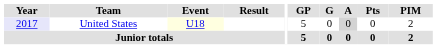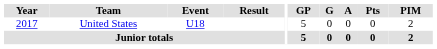(27, 24) lavender background -> (27, 24) no background
(195, 24) lightyellow background -> (195, 24) no background
(348, 24) lightgrey background -> (348, 24) no background
